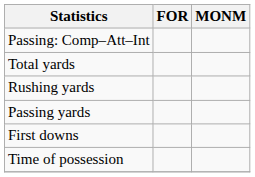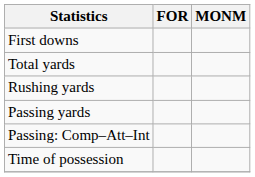rows swapped: (43, 135) <-> (79, 40)
